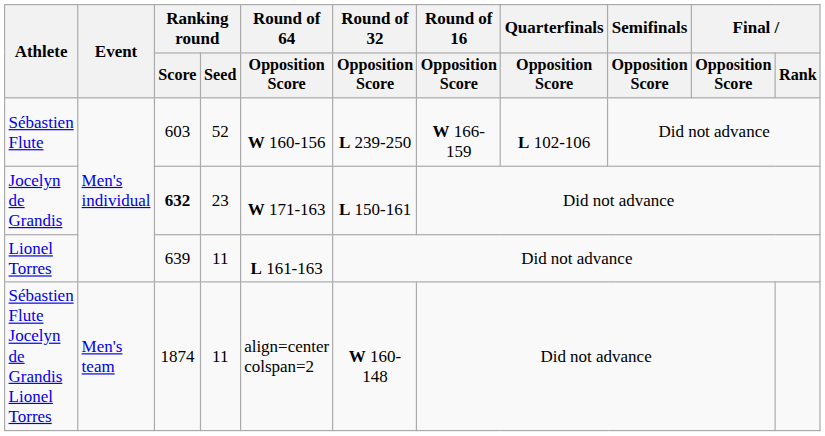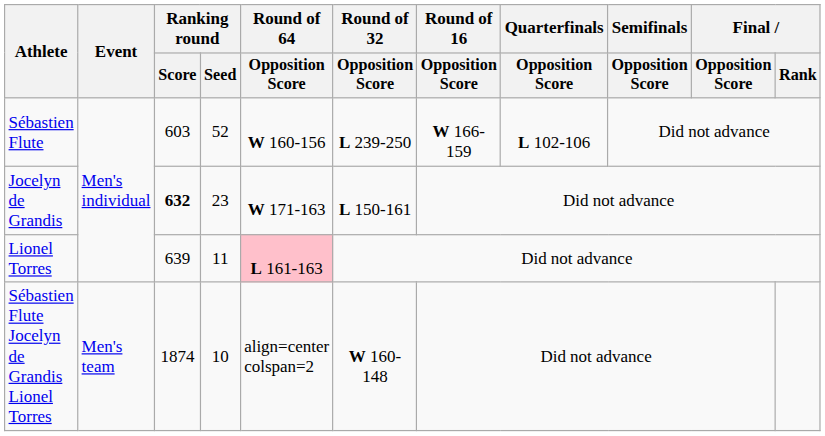(287, 268) no background -> (287, 268) pink background
(220, 356) 11 -> (220, 356) 10
